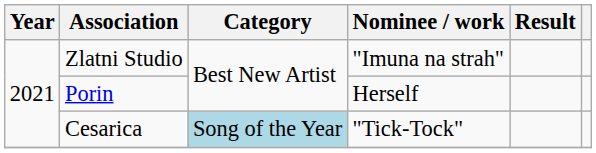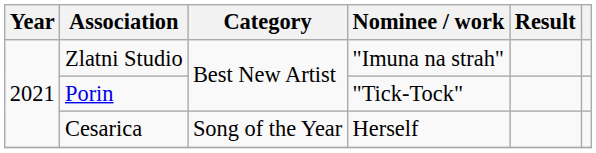(386, 93) Herself -> (408, 93) "Tick-Tock"
(268, 128) lightblue background -> (268, 128) no background
(408, 128) "Tick-Tock" -> (386, 128) Herself
